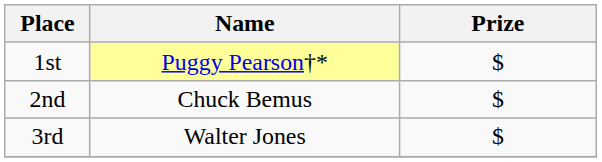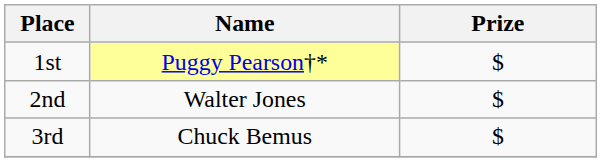(245, 99) Chuck Bemus -> (245, 99) Walter Jones
(245, 136) Walter Jones -> (245, 136) Chuck Bemus
